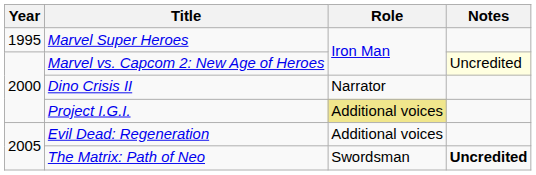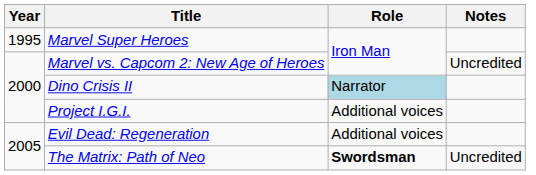(486, 63) lightyellow background -> (486, 63) no background
(358, 87) no background -> (358, 87) lightblue background
(387, 110) khaki background -> (387, 110) no background
(370, 157) normal -> (373, 157) bold
(489, 157) bold -> (486, 157) normal
